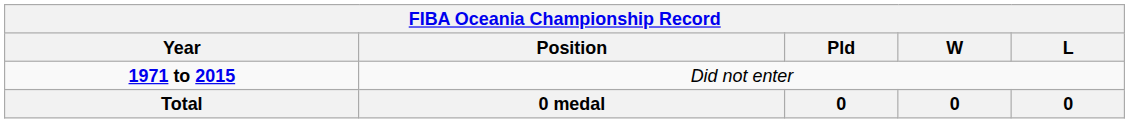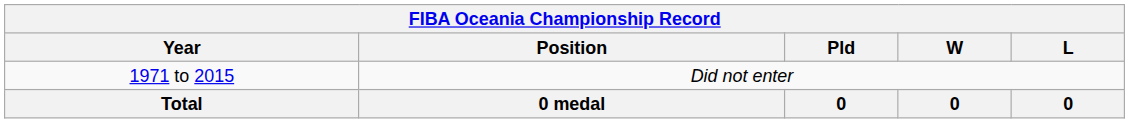(182, 76) bold -> (182, 76) normal
